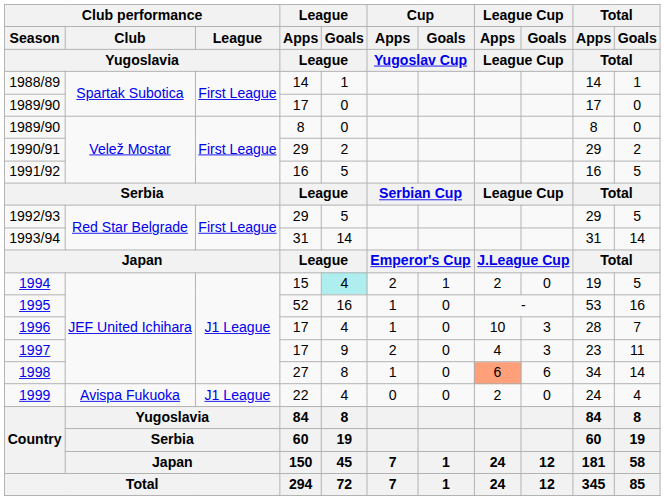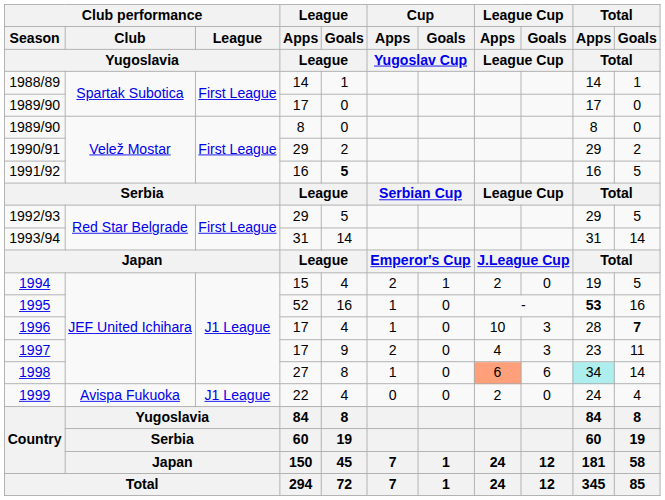(344, 171) normal -> (344, 171) bold
(344, 283) paleturquoise background -> (344, 283) no background
(594, 305) normal -> (594, 305) bold
(637, 328) normal -> (637, 328) bold
(594, 372) no background -> (594, 372) paleturquoise background
